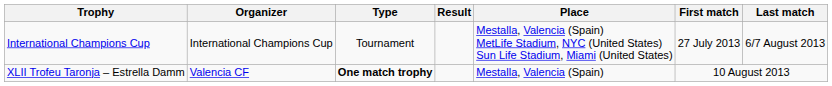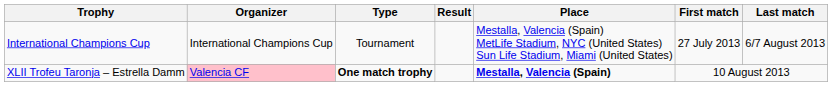(219, 73) no background -> (219, 73) pink background
(540, 73) normal -> (543, 73) bold
